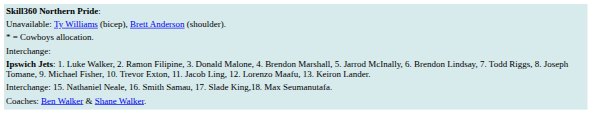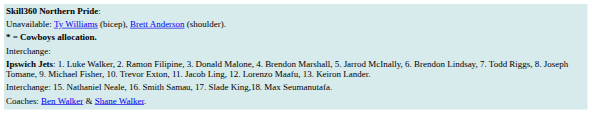(50, 37) normal -> (51, 37) bold
